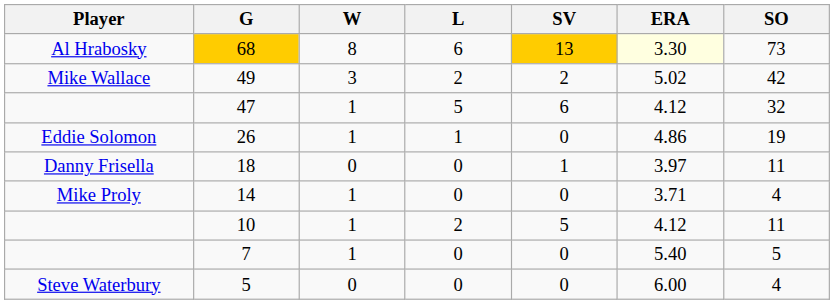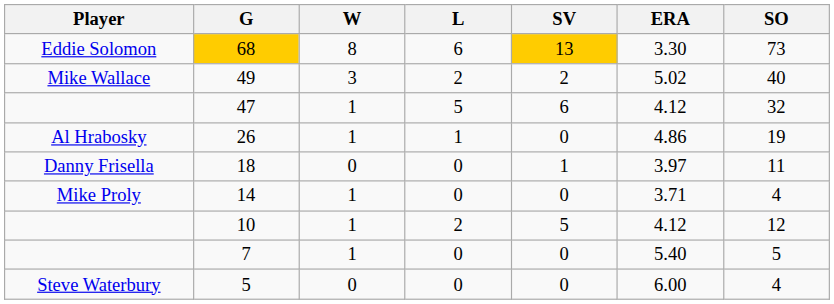(99, 48) Al Hrabosky -> (99, 48) Eddie Solomon
(670, 48) lightyellow background -> (670, 48) no background
(776, 78) 42 -> (776, 78) 40
(99, 136) Eddie Solomon -> (99, 136) Al Hrabosky
(776, 225) 11 -> (776, 225) 12
